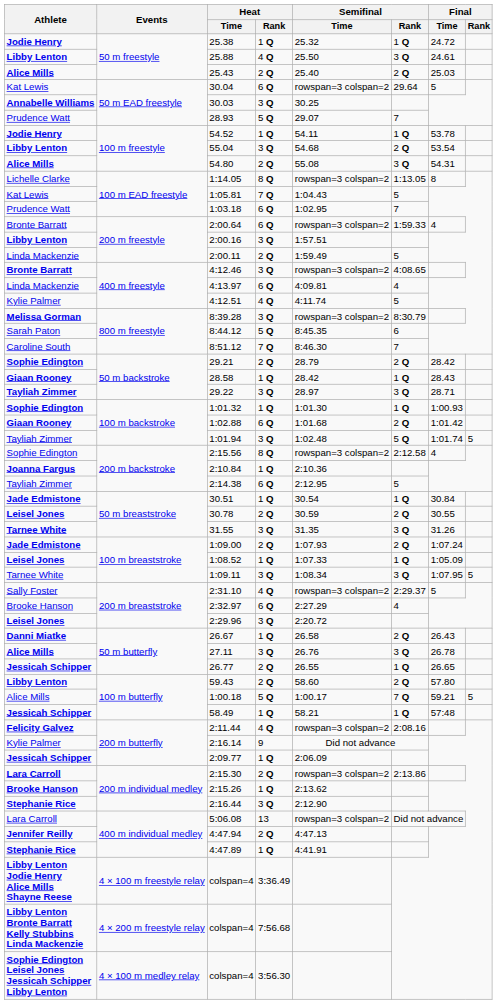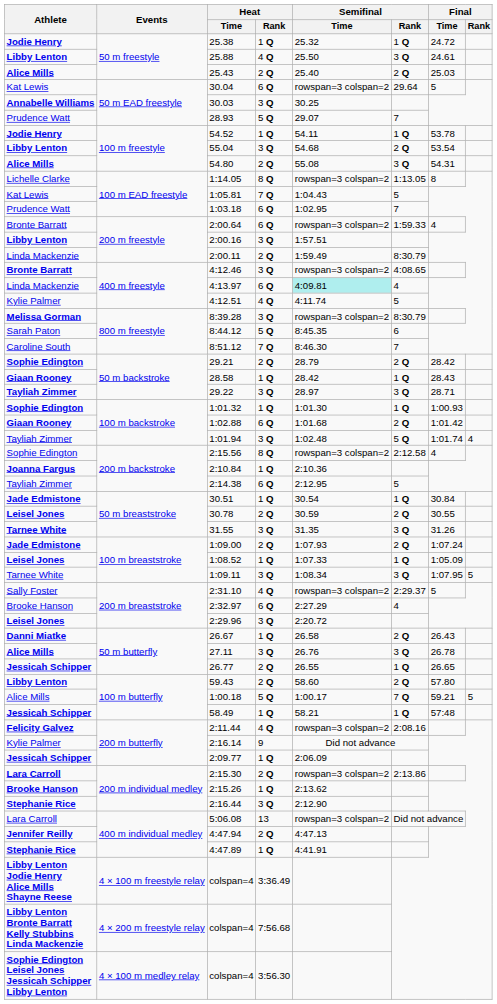(396, 255) 5 -> (410, 255) 8:30.79
(311, 286) no background -> (311, 286) paleturquoise background
(470, 438) 5 -> (470, 438) 4
